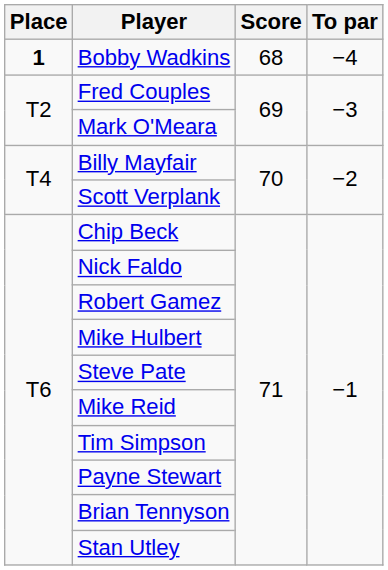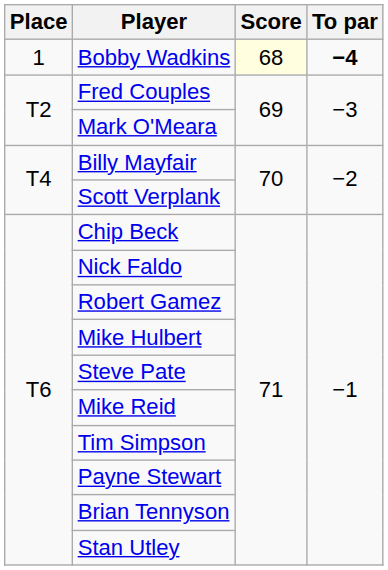(39, 57) bold -> (39, 57) normal
(271, 57) no background -> (271, 57) lightyellow background
(345, 57) normal -> (345, 57) bold
